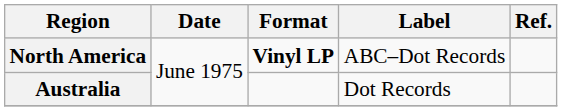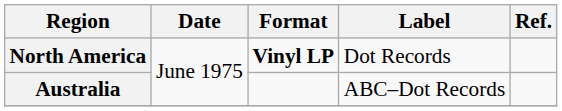(424, 55) ABC–Dot Records -> (397, 55) Dot Records
(397, 88) Dot Records -> (424, 88) ABC–Dot Records
